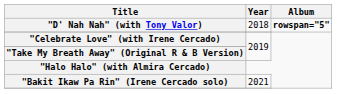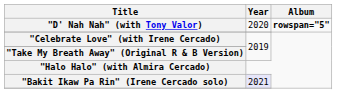(258, 25) 2018 -> (258, 25) 2020
(258, 81) no background -> (258, 81) lavender background
